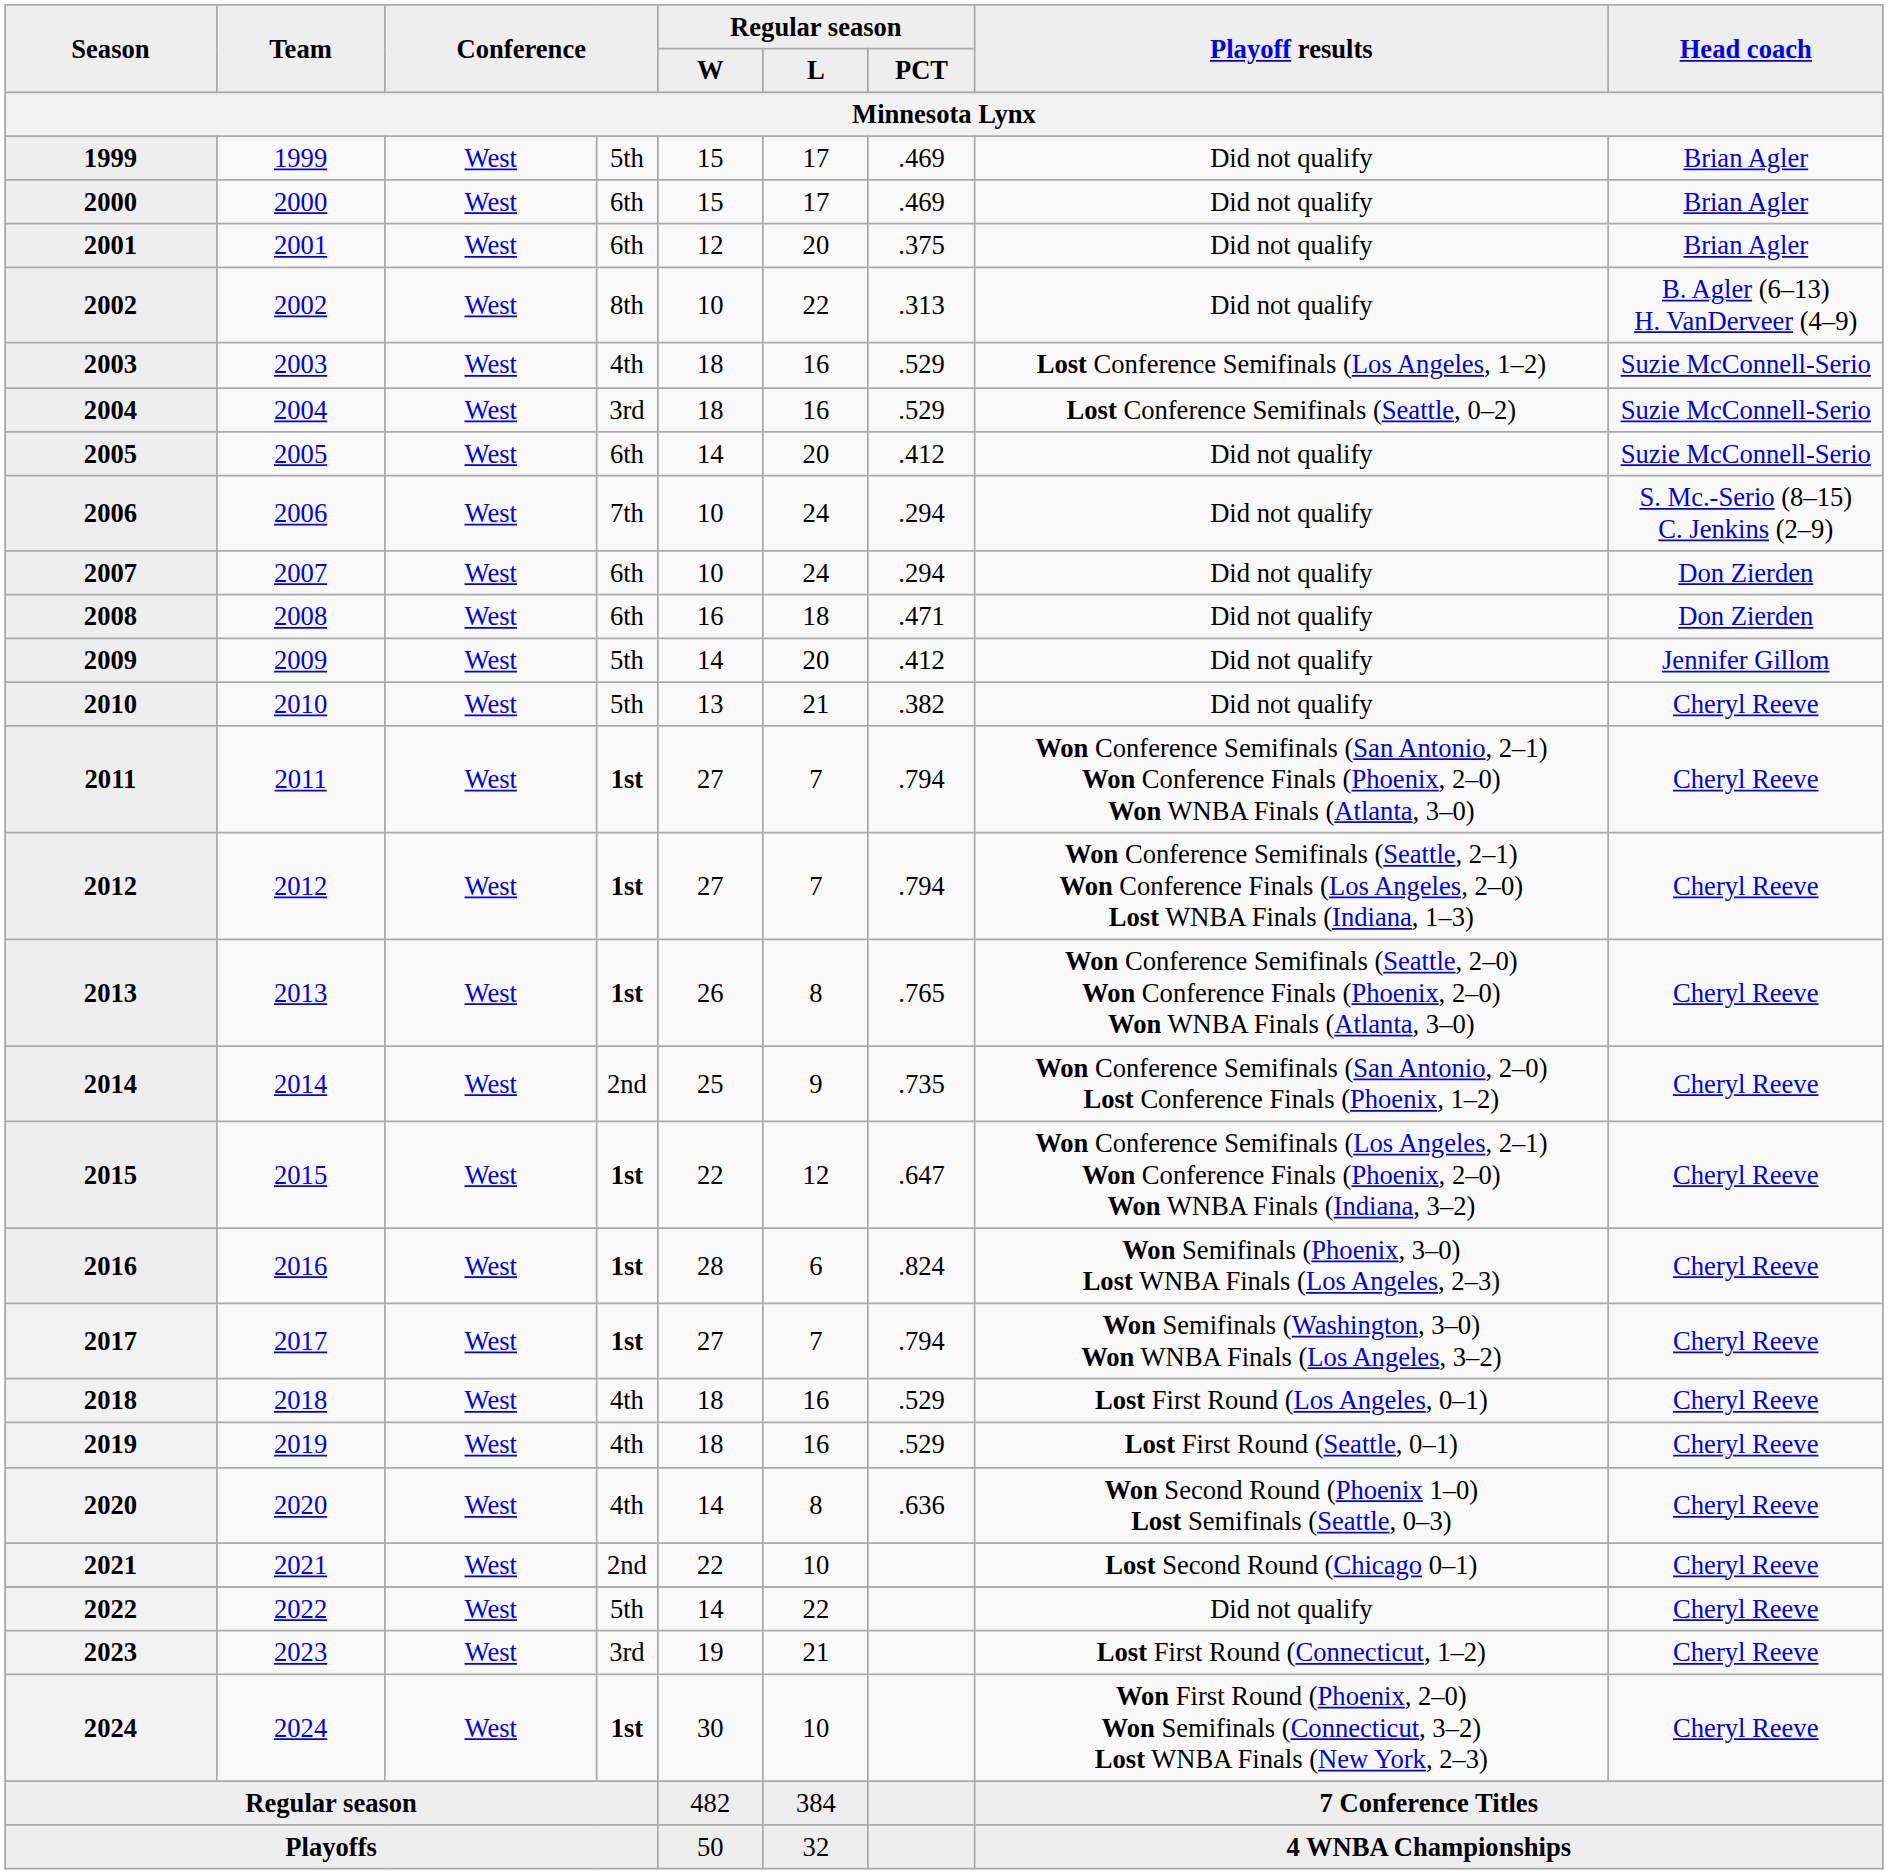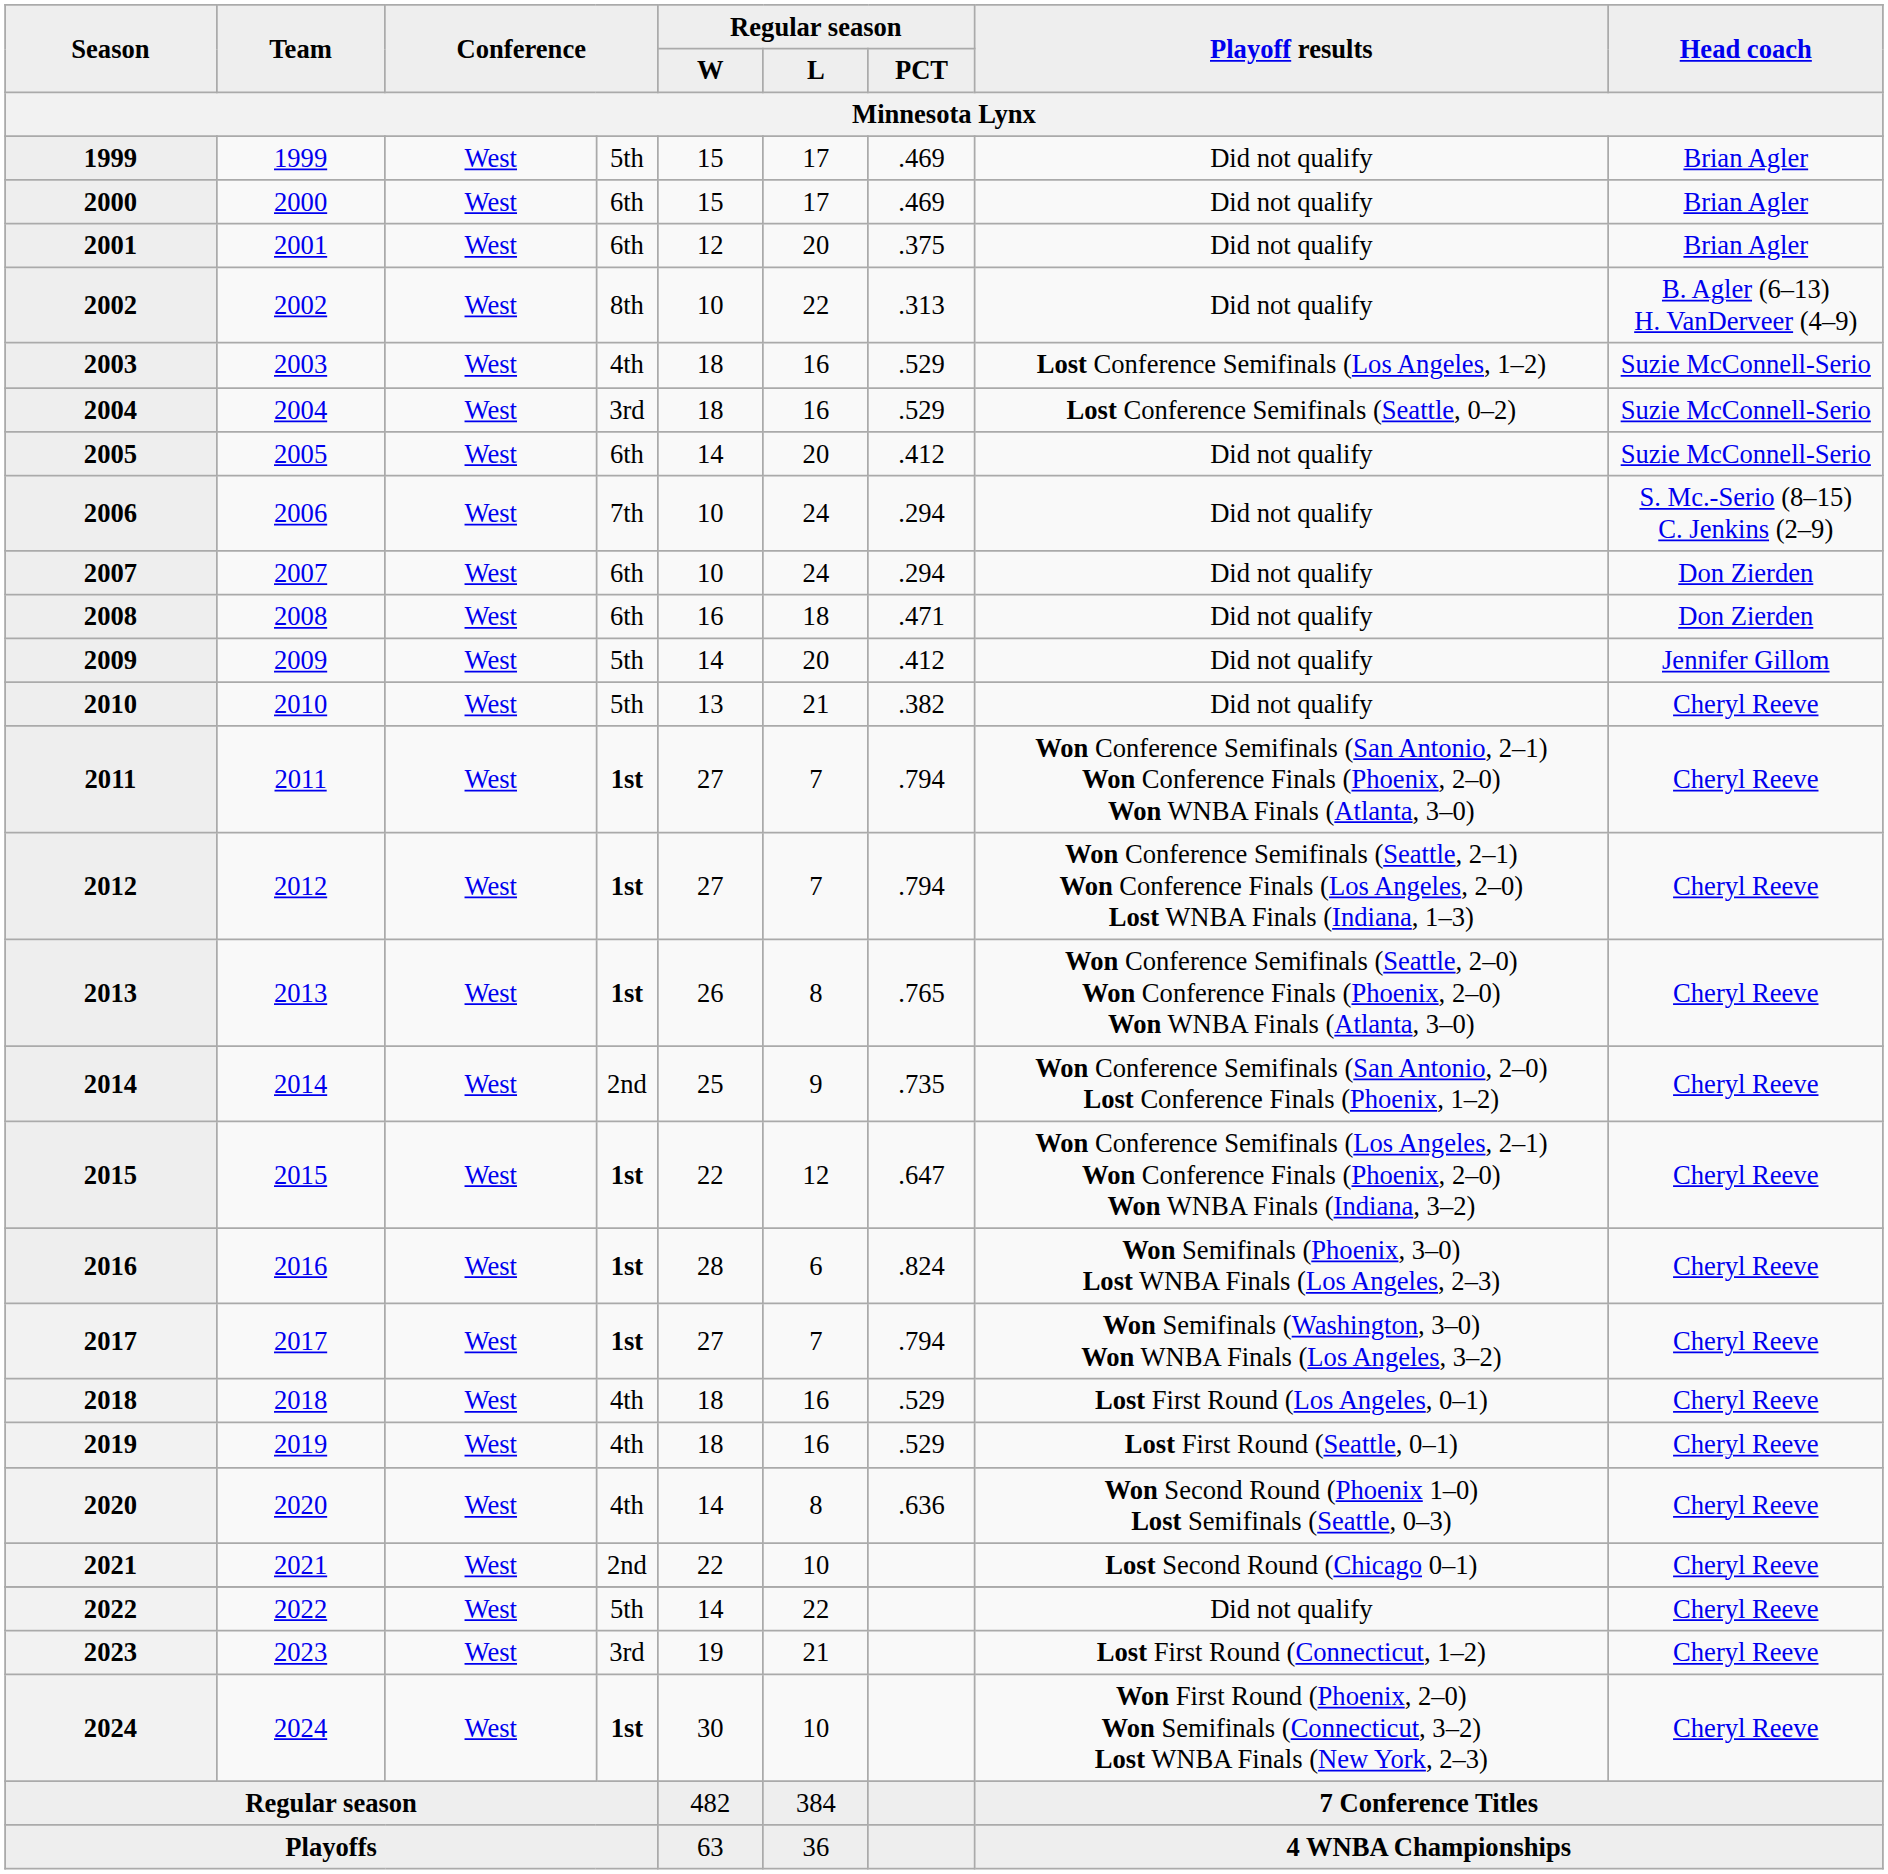(710, 1846) 50 -> (710, 1846) 63
(816, 1846) 32 -> (816, 1846) 36
